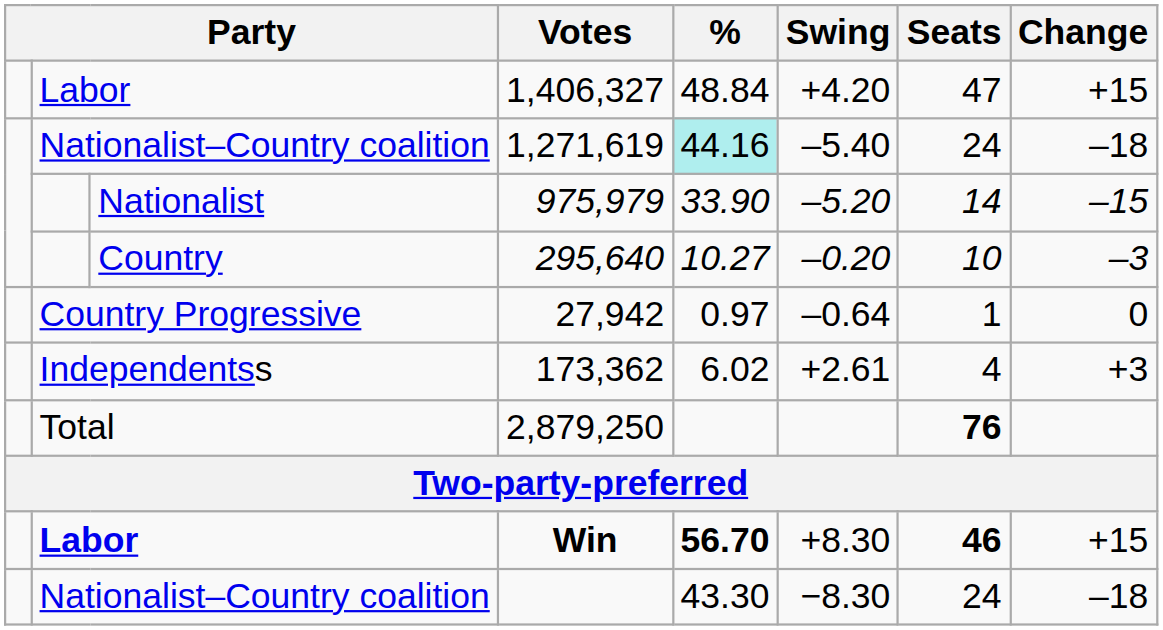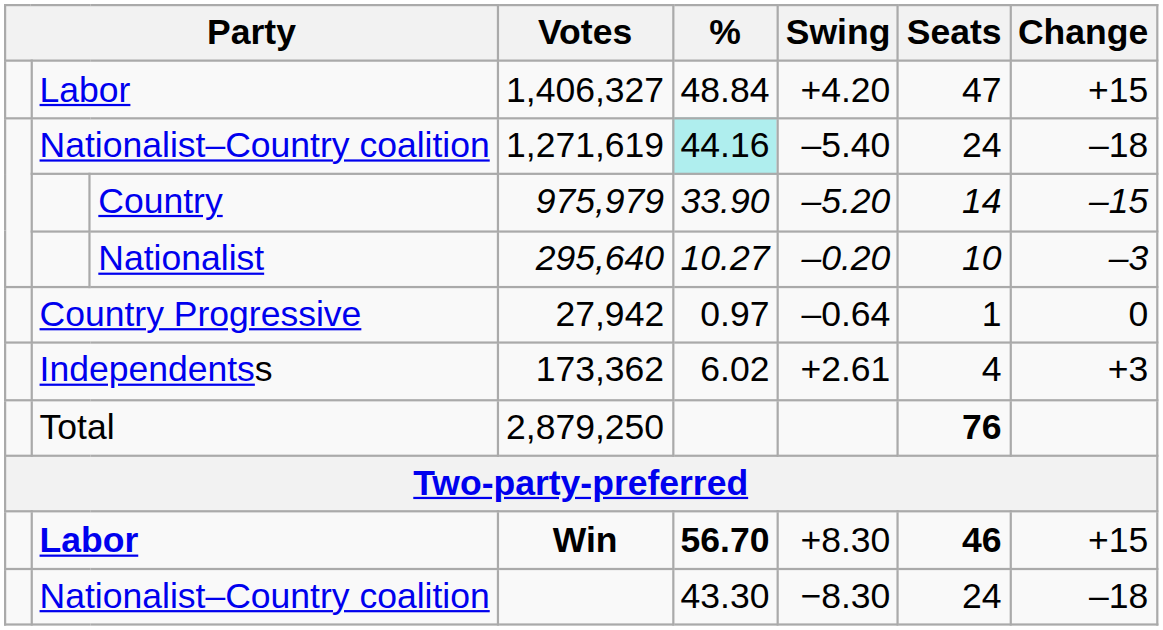(181, 201) Nationalist -> (161, 201) Country
(161, 257) Country -> (181, 257) Nationalist
